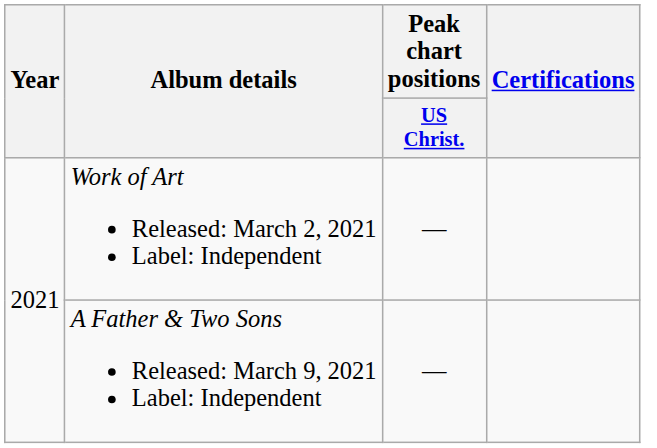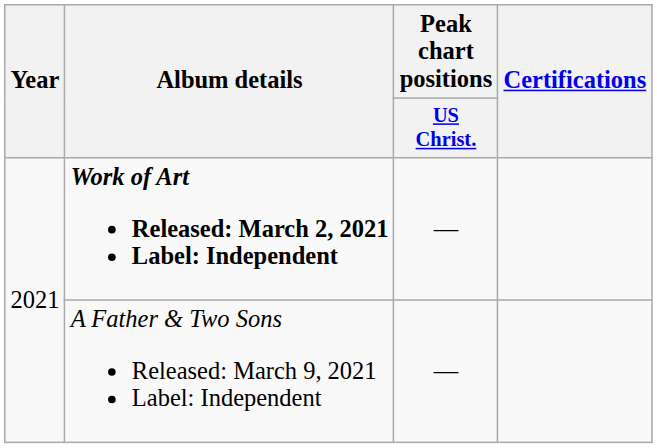(224, 216) normal -> (230, 216) bold
